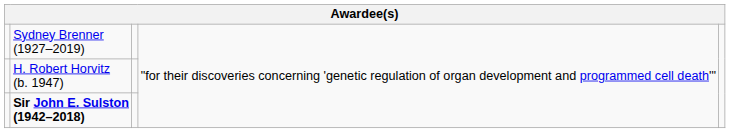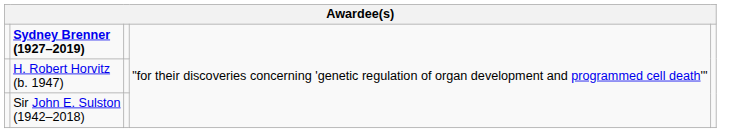(58, 41) normal -> (62, 41) bold
(71, 110) bold -> (67, 110) normal
